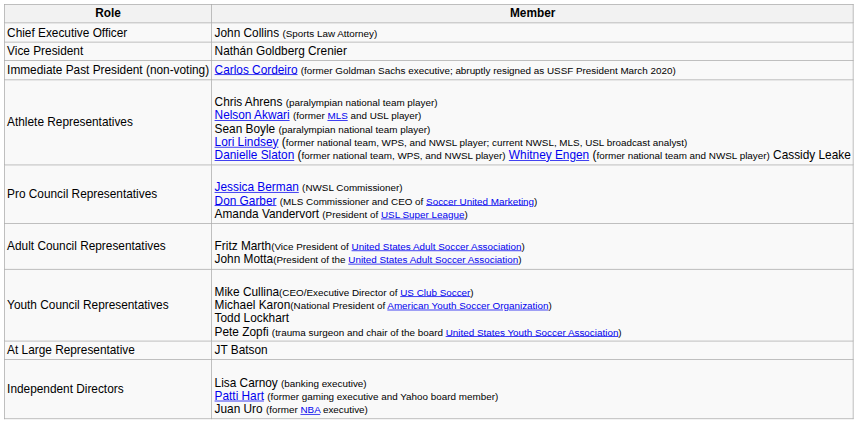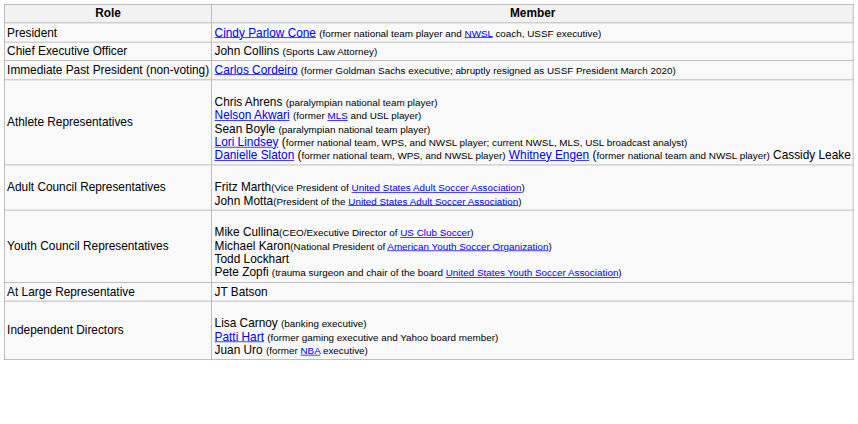+ row: (32, 32)
- row: (45, 51)
- row: (82, 194)
